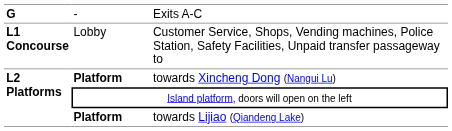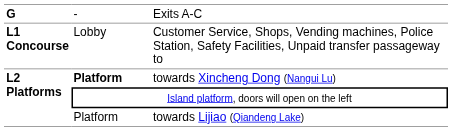(98, 117) bold -> (96, 117) normal
